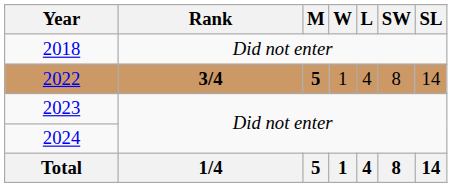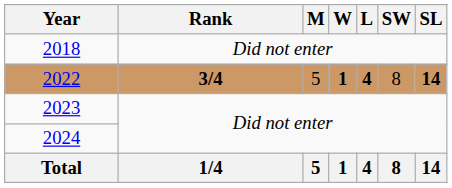(316, 78) bold -> (316, 78) normal
(343, 78) normal -> (343, 78) bold
(367, 78) normal -> (367, 78) bold
(431, 78) normal -> (431, 78) bold
